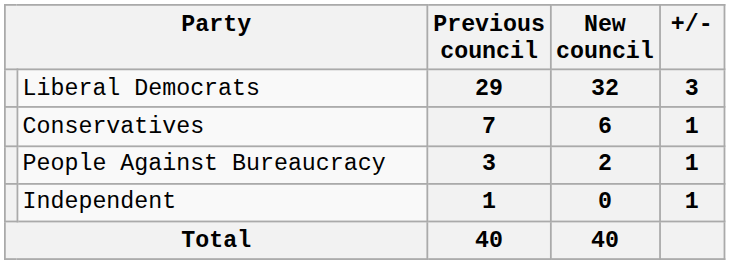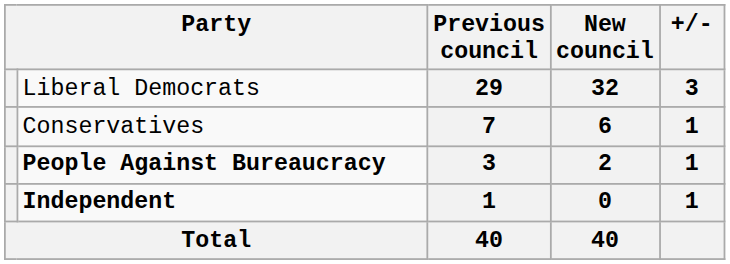(204, 164) normal -> (204, 164) bold
(99, 202) normal -> (99, 202) bold
